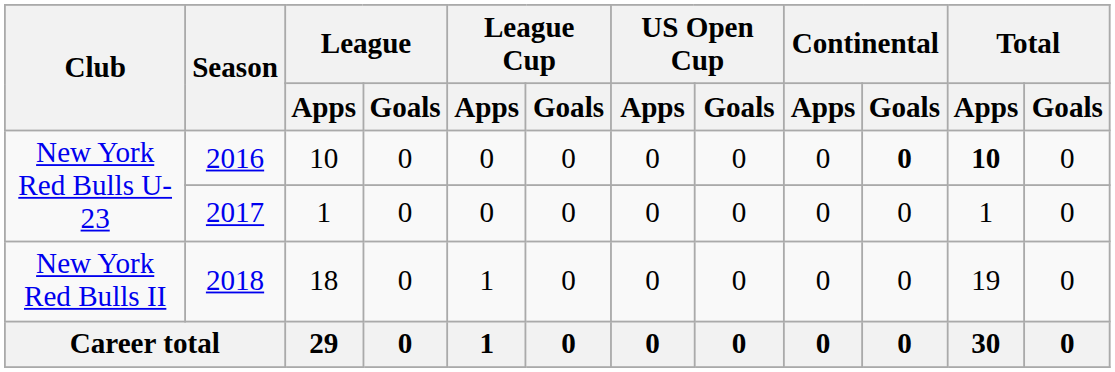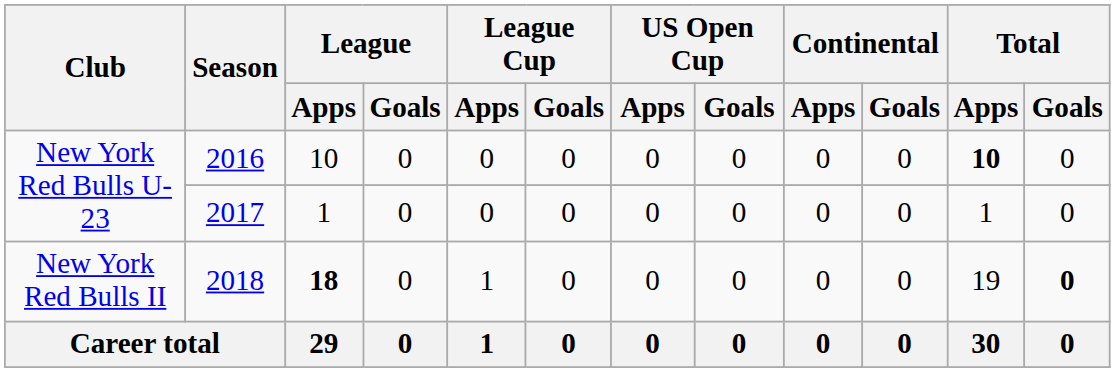(904, 157) bold -> (904, 157) normal
(324, 280) normal -> (324, 280) bold
(1067, 280) normal -> (1067, 280) bold
